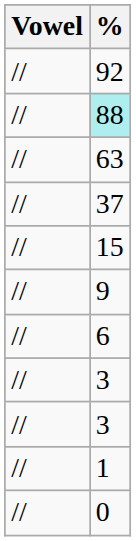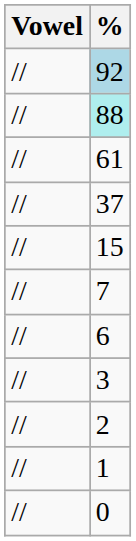(110, 70) no background -> (110, 70) lightblue background
(110, 159) 63 -> (110, 159) 61
(103, 291) 9 -> (103, 291) 7
(103, 423) 3 -> (103, 423) 2
